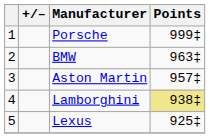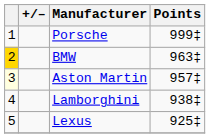(12, 58) no background -> (12, 58) gold background
(12, 80) no background -> (12, 80) lightyellow background
(185, 101) khaki background -> (185, 101) no background
